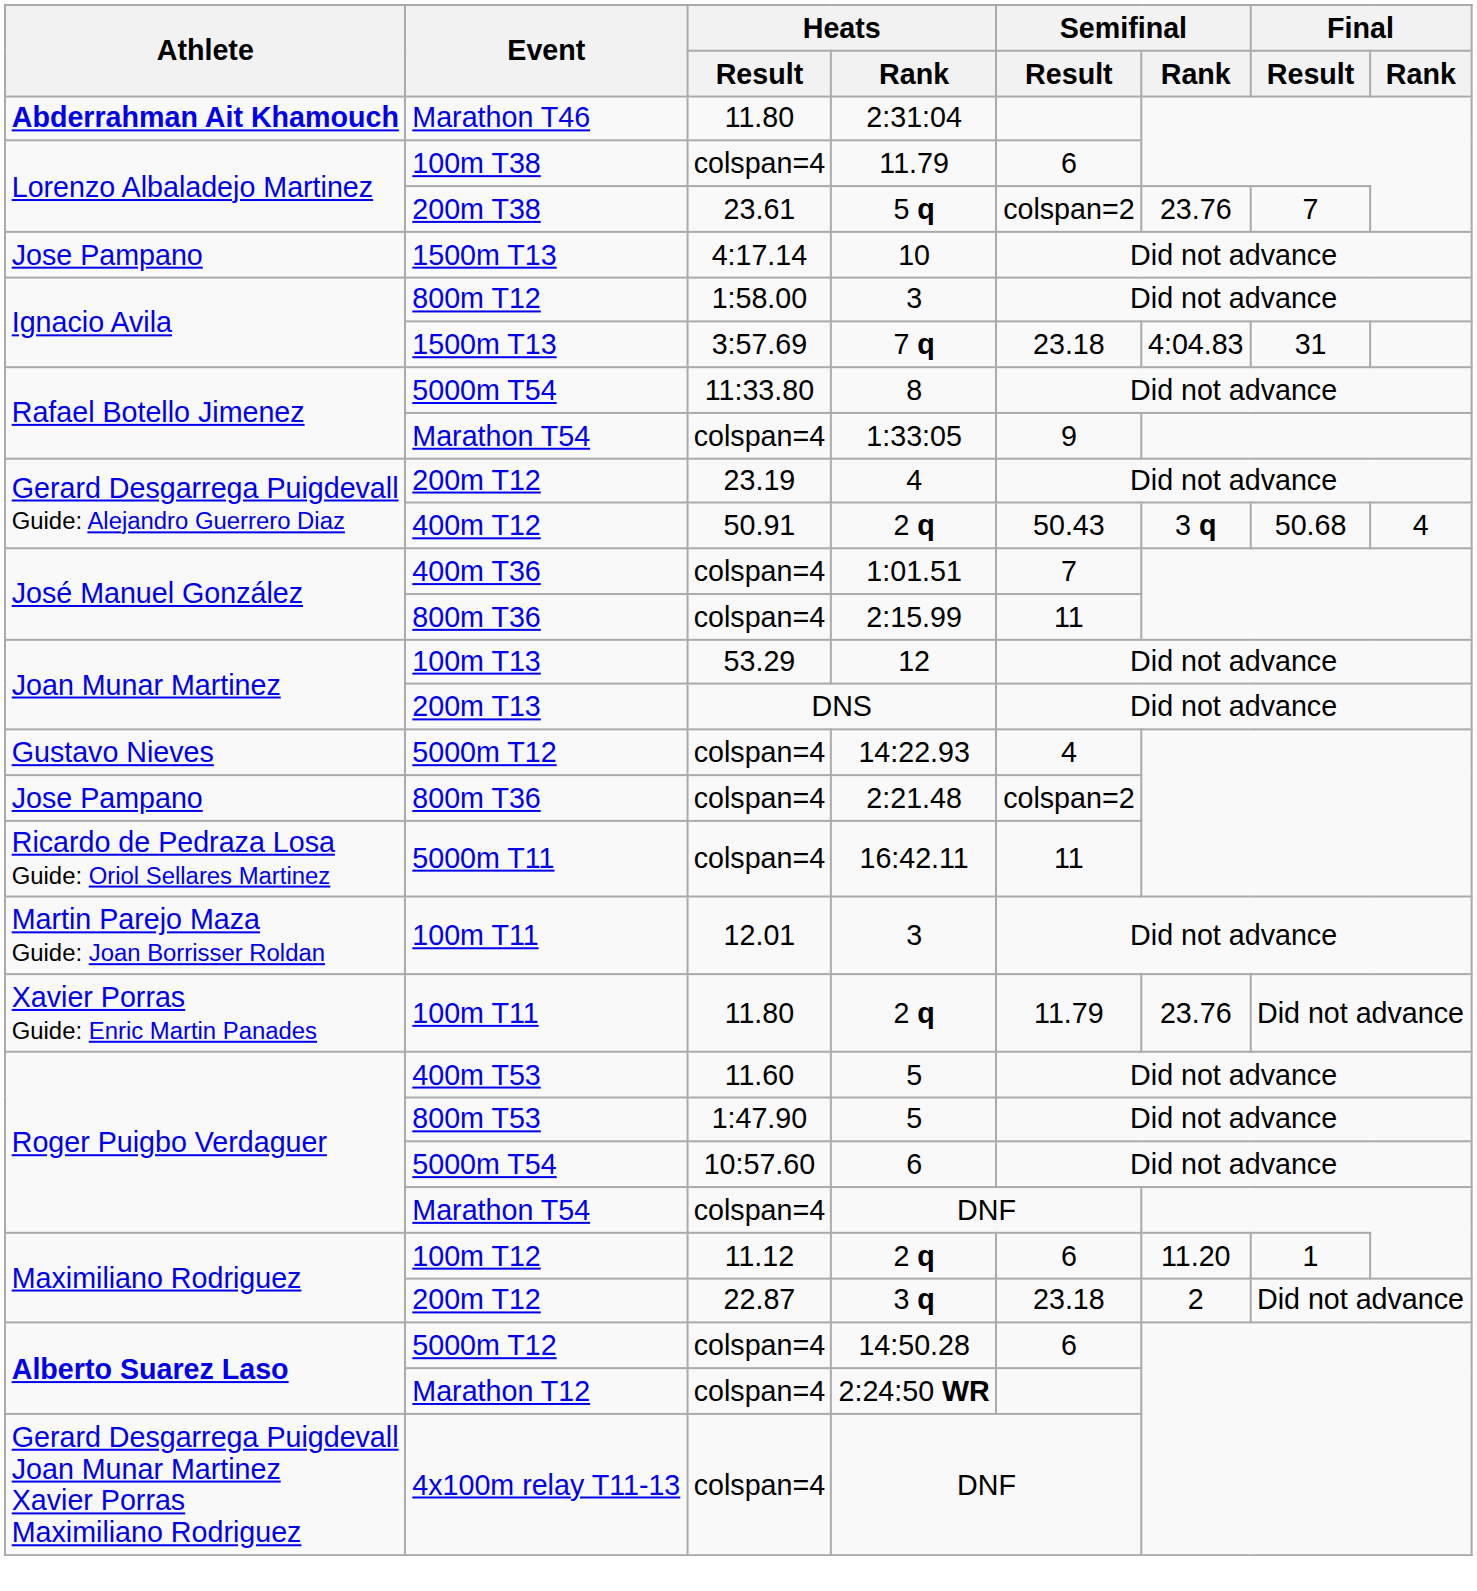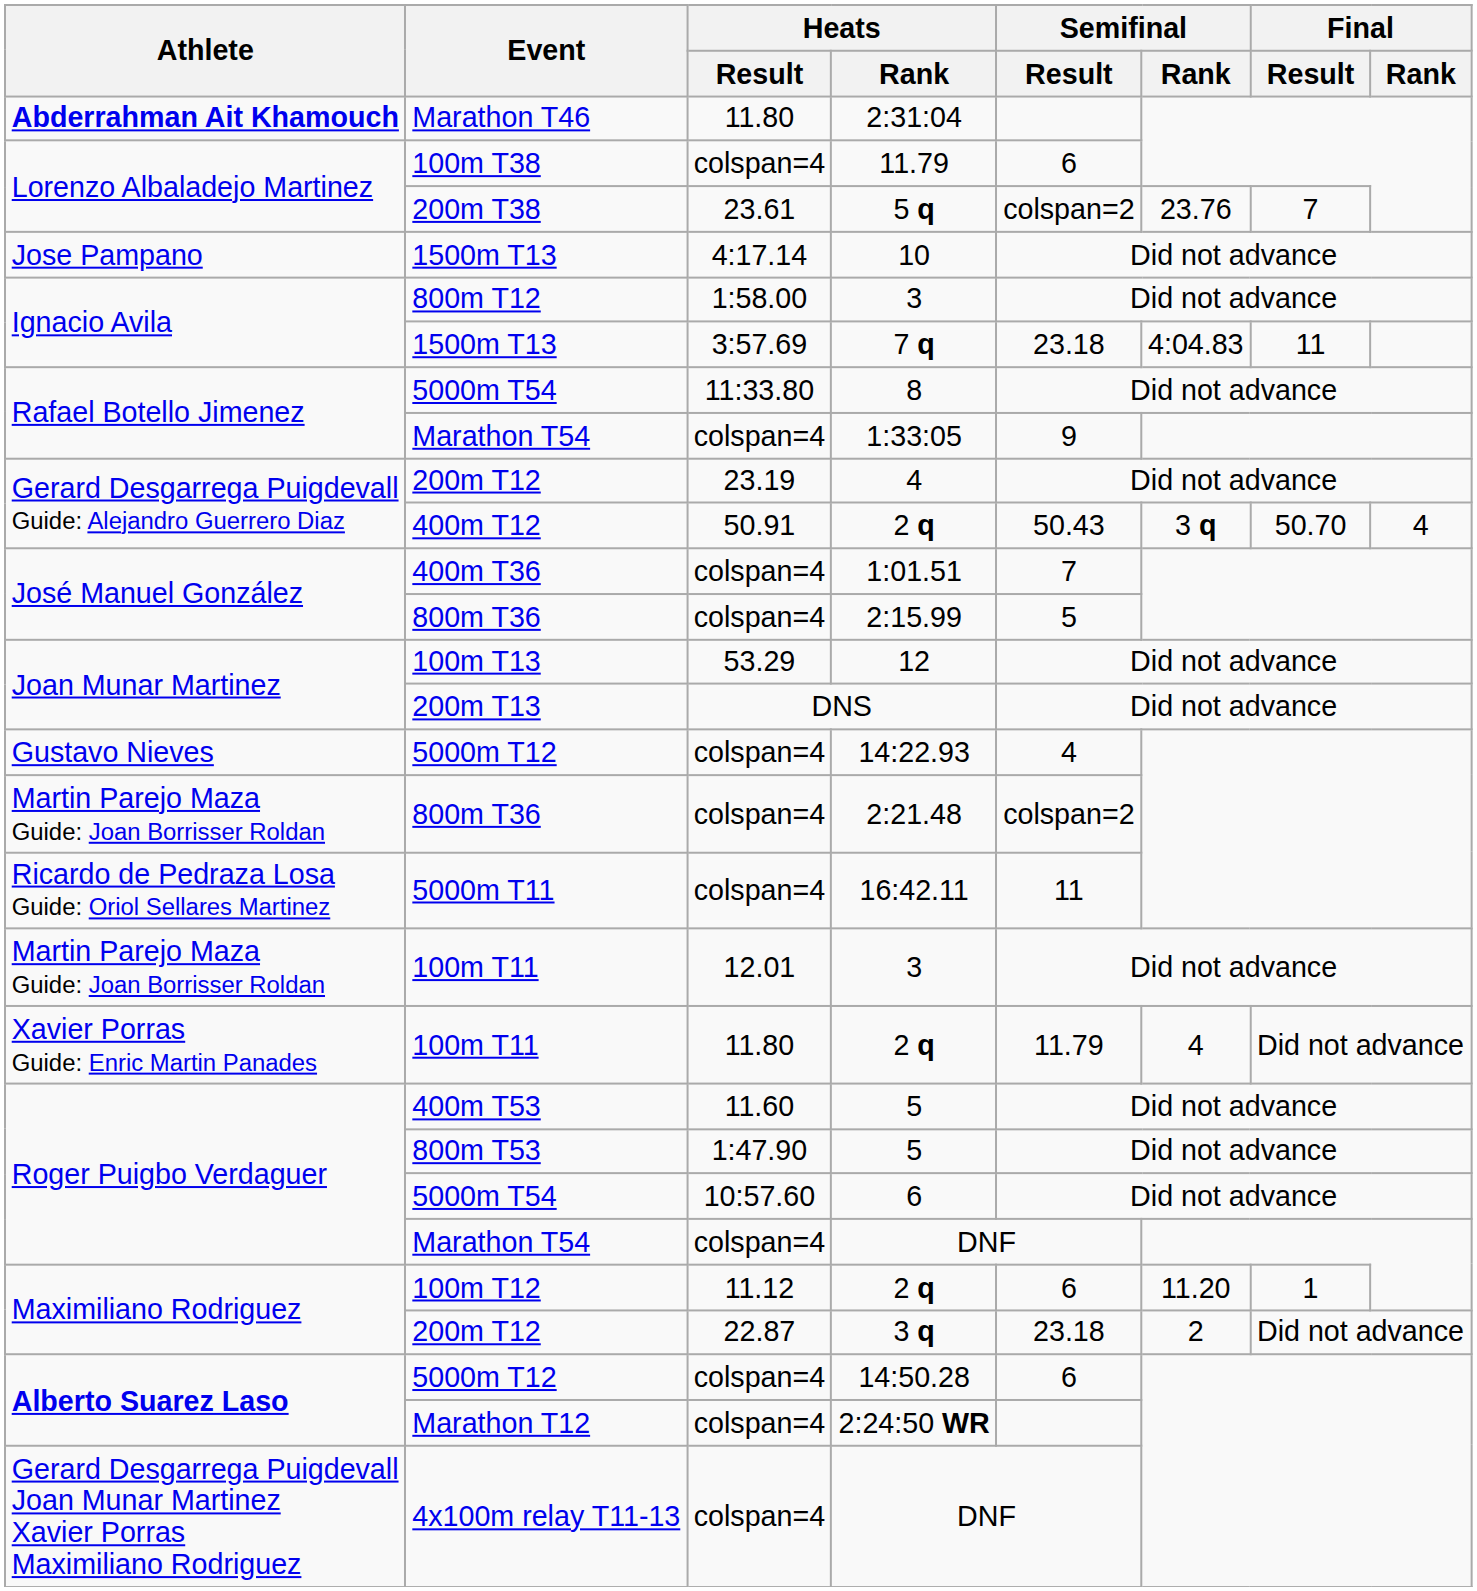(1311, 345) 31 -> (1311, 345) 11
(1311, 526) 50.68 -> (1311, 526) 50.70
(1069, 617) 11 -> (1069, 617) 5
(107, 798) Jose Pampano -> (168, 814) Martin Parejo Maza Guide: Joan Borrisser Roldan
(1196, 1013) 23.76 -> (1196, 1045) 4
